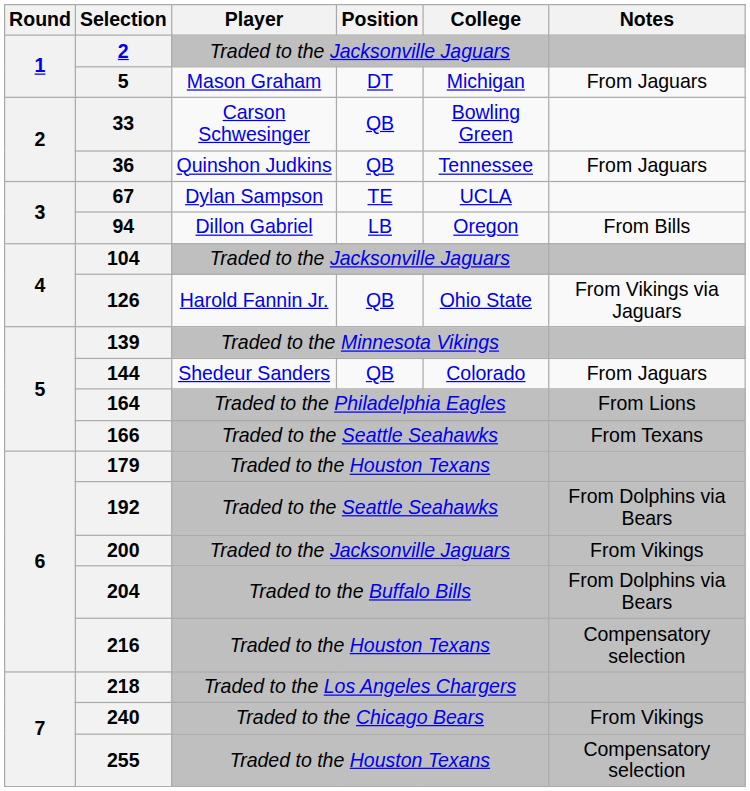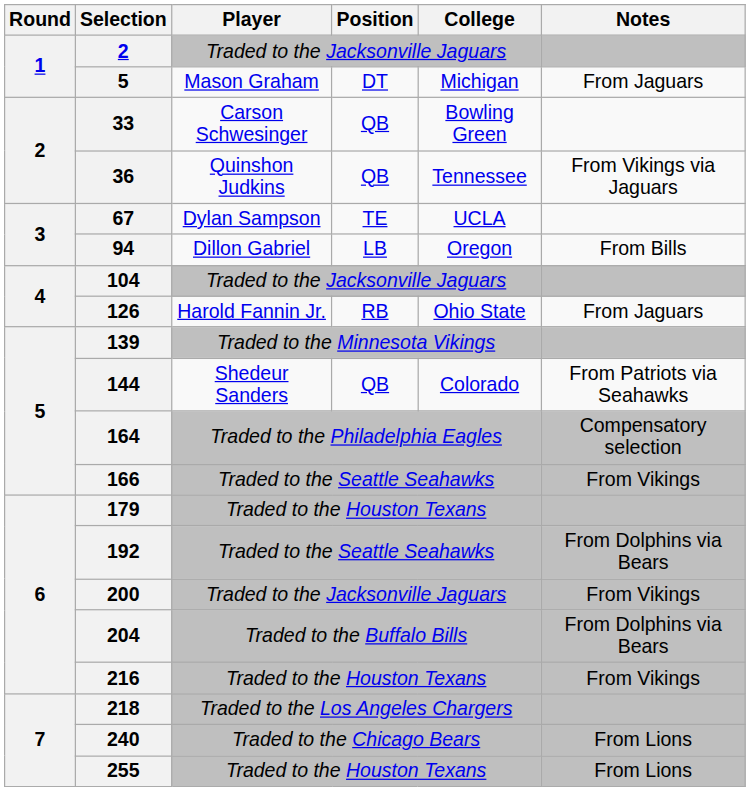(647, 165) From Jaguars -> (643, 176) From Vikings via Jaguars
(380, 300) QB -> (375, 311) RB
(647, 300) From Vikings via Jaguars -> (643, 311) From Jaguars
(647, 373) From Jaguars -> (643, 384) From Patriots via Seahawks
(647, 404) From Lions -> (643, 437) Compensatory selection
(647, 435) From Texans -> (643, 479) From Vikings
(647, 645) Compensatory selection -> (643, 678) From Vikings
(647, 717) From Vikings -> (643, 739) From Lions
(647, 759) Compensatory selection -> (643, 770) From Lions
